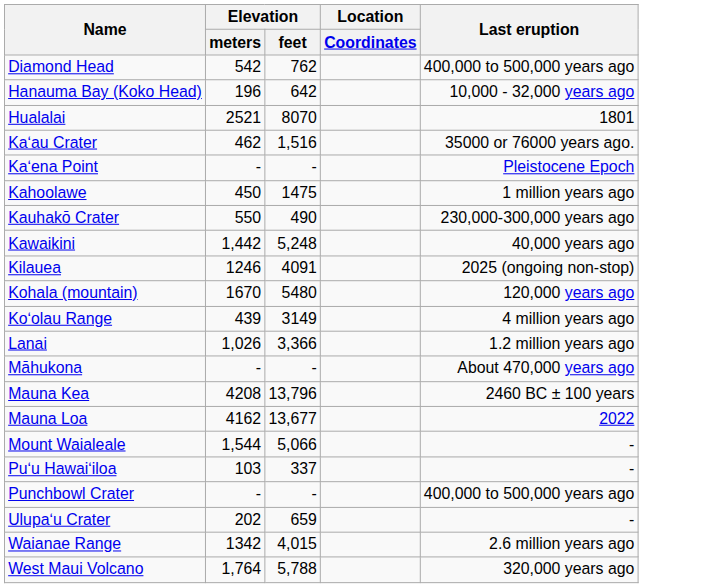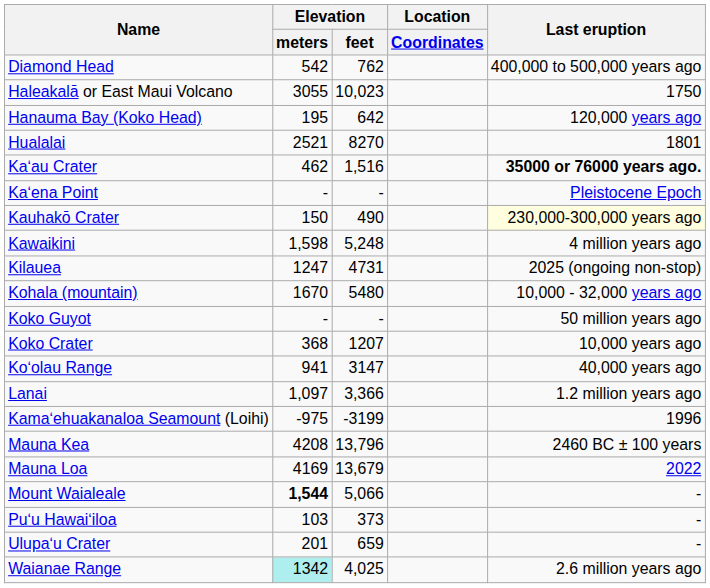+ row: (120, 92)
(248, 92) 196 -> (315, 117) 195
(542, 92) 10,000 - 32,000 years ago -> (636, 117) 120,000 years ago
(299, 117) 8070 -> (366, 142) 8270
(540, 142) normal -> (604, 167) bold
- row: (47, 192)
(248, 218) 550 -> (315, 218) 150
(537, 218) no background -> (604, 218) lightyellow background
(241, 243) 1,442 -> (308, 243) 1,598
(573, 243) 40,000 years ago -> (635, 243) 4 million years ago
(243, 268) 1246 -> (310, 268) 1247
(299, 268) 4091 -> (366, 268) 4731
(569, 293) 120,000 years ago -> (609, 293) 10,000 - 32,000 years ago
+ row: (50, 318)
+ row: (50, 343)
(248, 318) 439 -> (315, 368) 941
(299, 318) 3149 -> (366, 368) 3147
(568, 318) 4 million years ago -> (640, 368) 40,000 years ago
(241, 343) 1,026 -> (308, 393) 1,097
+ row: (138, 419)
- row: (45, 368)
(243, 419) 4162 -> (310, 469) 4169
(293, 419) 13,677 -> (360, 469) 13,679
(241, 444) normal -> (308, 494) bold
(304, 469) 337 -> (371, 519) 373
- row: (71, 494)
(248, 519) 202 -> (315, 544) 201
(243, 544) no background -> (310, 569) paleturquoise background
(297, 544) 4,015 -> (364, 569) 4,025
- row: (76, 569)
